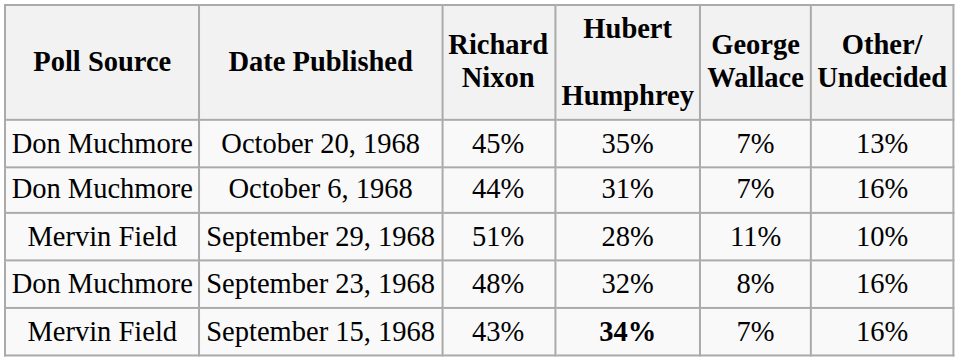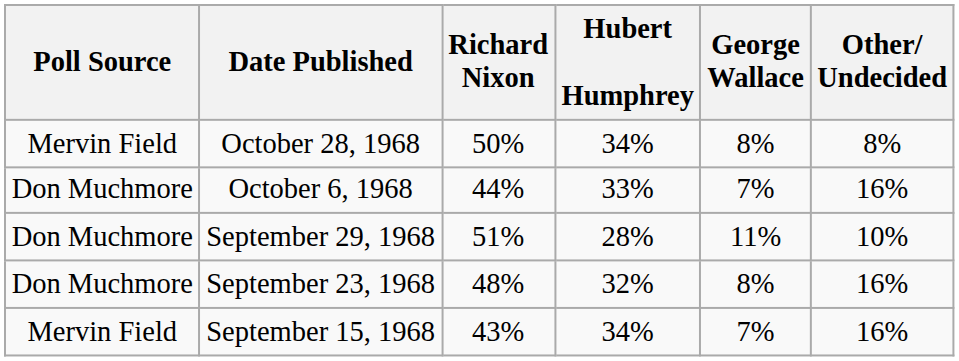+ row: (321, 142)
- row: (321, 142)
(628, 189) 31% -> (628, 189) 33%
(102, 236) Mervin Field -> (102, 236) Don Muchmore
(628, 330) bold -> (628, 330) normal
